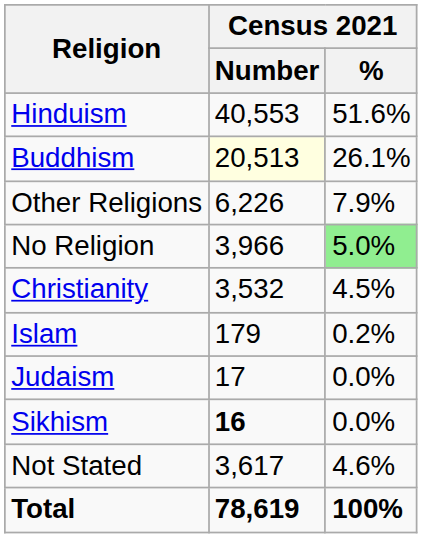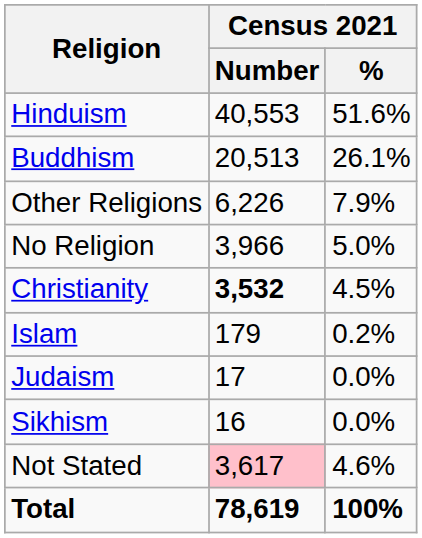(257, 158) lightyellow background -> (257, 158) no background
(364, 245) lightgreen background -> (364, 245) no background
(249, 289) normal -> (249, 289) bold
(230, 421) bold -> (230, 421) normal
(249, 465) no background -> (249, 465) pink background
